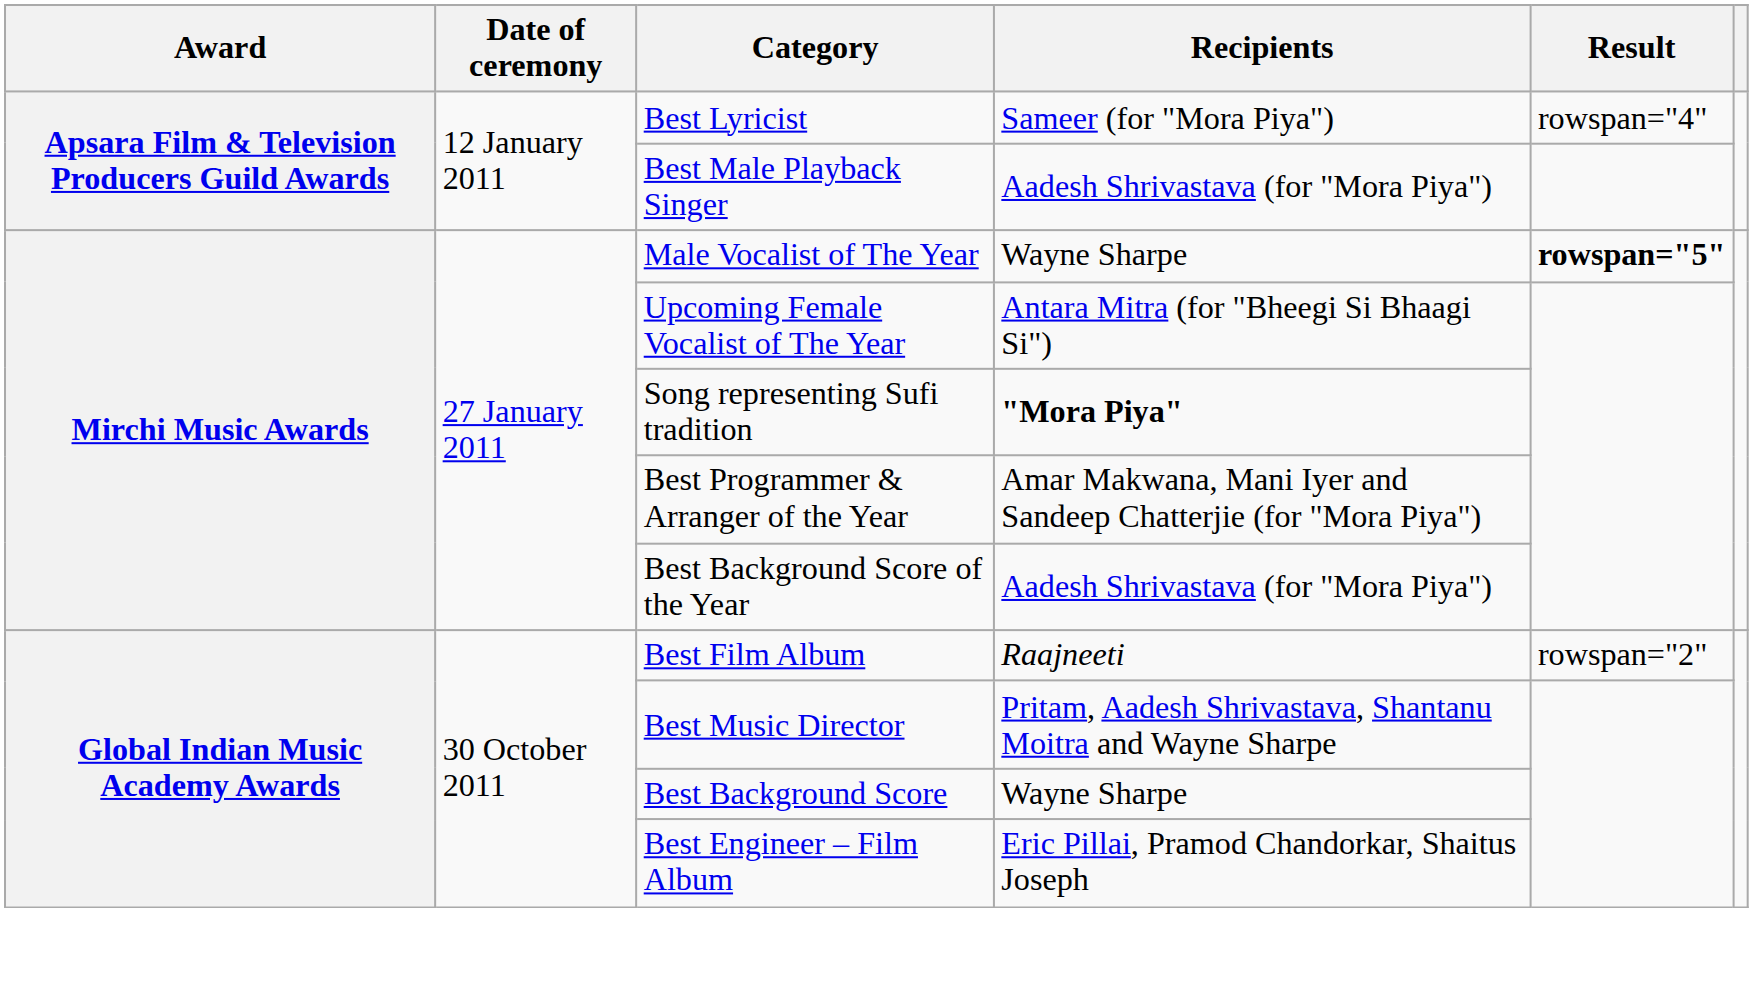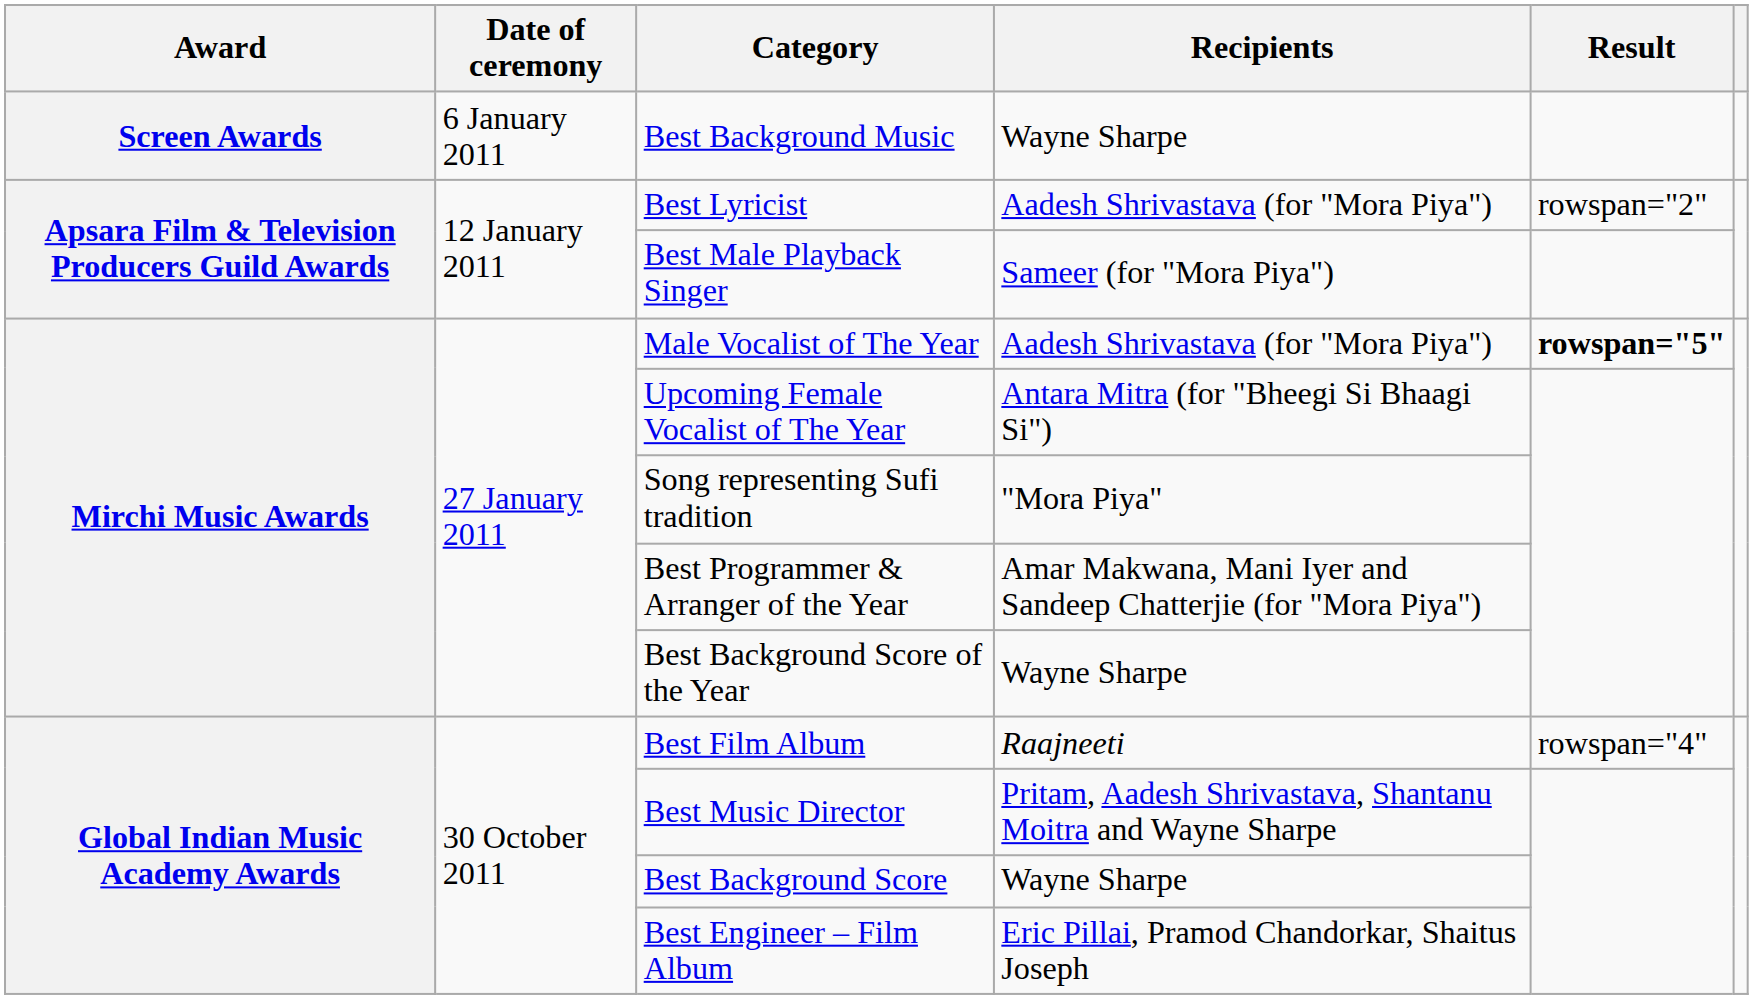+ row: (799, 135)
(1168, 117) Sameer (for "Mora Piya") -> (1247, 204) Aadesh Shrivastava (for "Mora Piya")
(1623, 117) rowspan="4" -> (1623, 204) rowspan="2"
(1247, 186) Aadesh Shrivastava (for "Mora Piya") -> (1168, 273) Sameer (for "Mora Piya")
(1094, 255) Wayne Sharpe -> (1247, 342) Aadesh Shrivastava (for "Mora Piya")
(1092, 411) bold -> (1082, 498) normal
(1247, 586) Aadesh Shrivastava (for "Mora Piya") -> (1094, 673) Wayne Sharpe
(1623, 655) rowspan="2" -> (1623, 742) rowspan="4"
